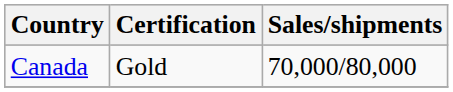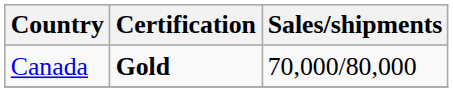(141, 65) normal -> (143, 65) bold
